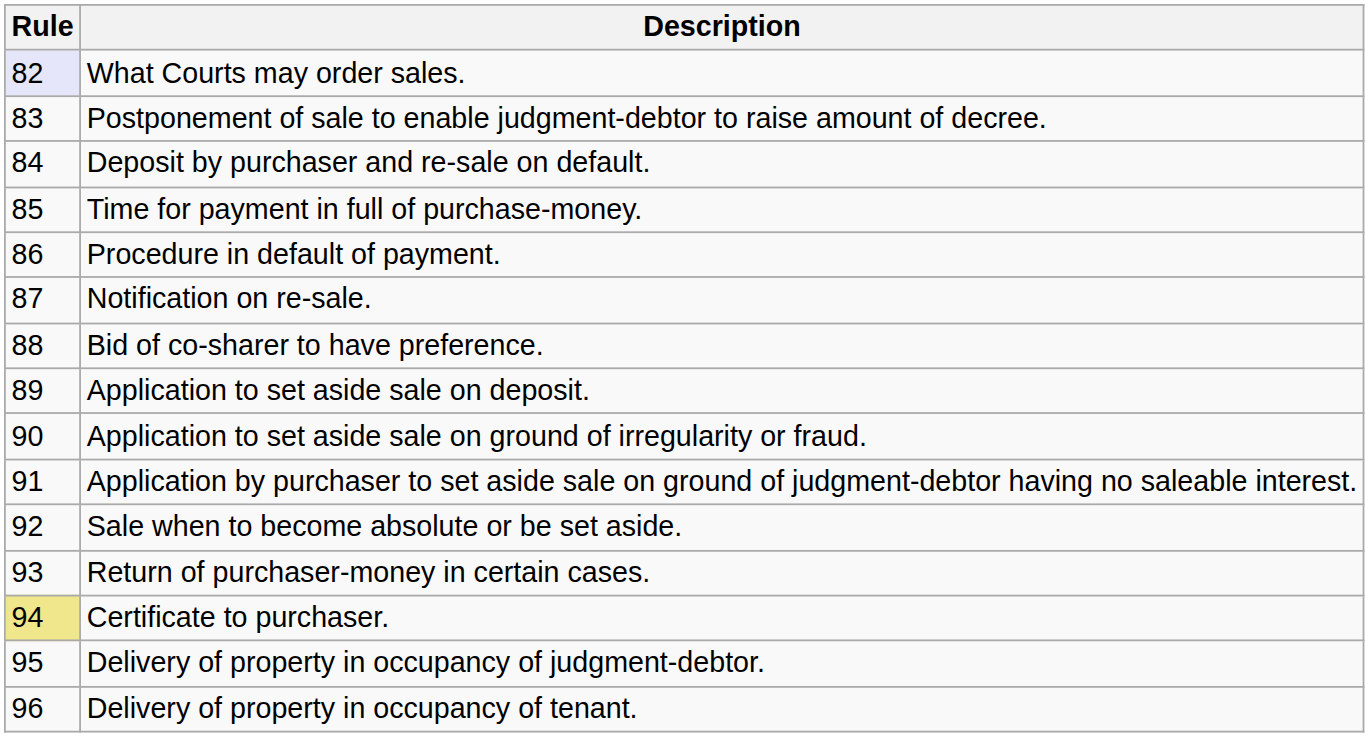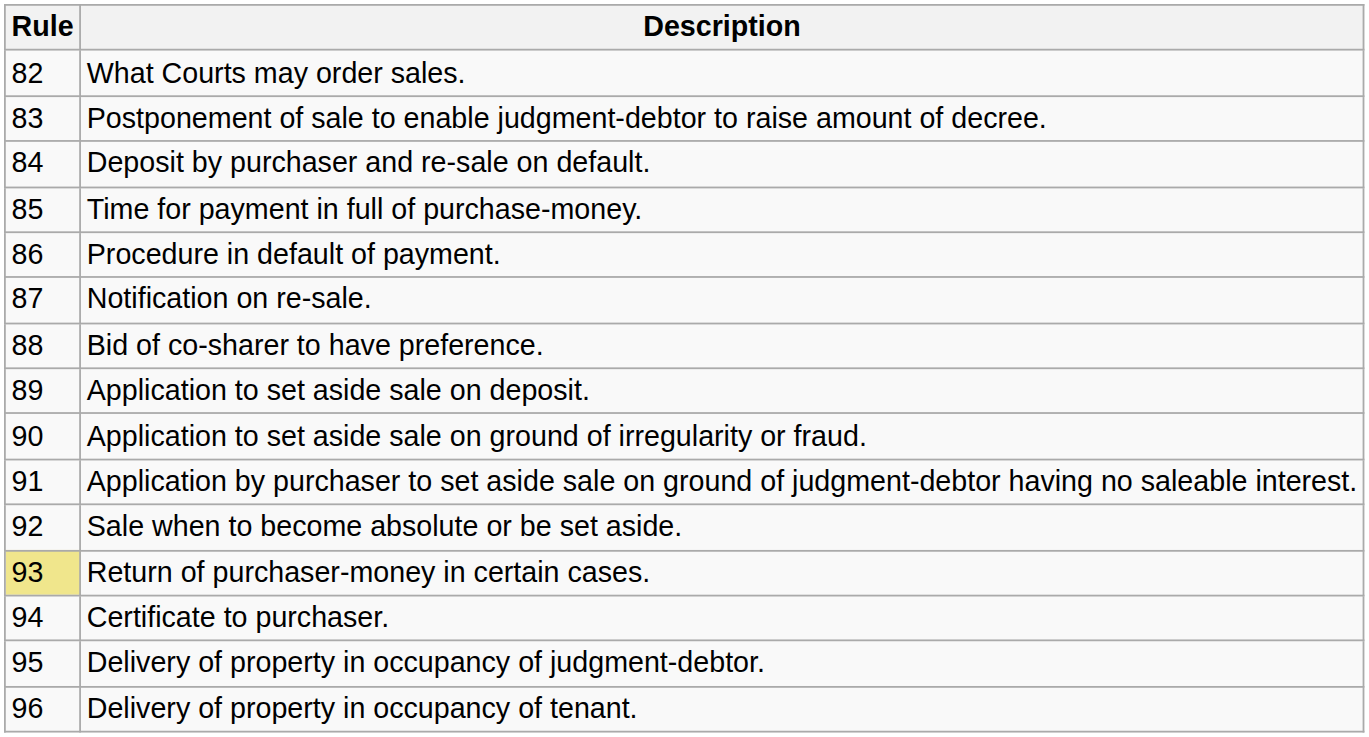(27, 72) lavender background -> (27, 72) no background
(27, 572) no background -> (27, 572) khaki background
(27, 617) khaki background -> (27, 617) no background
